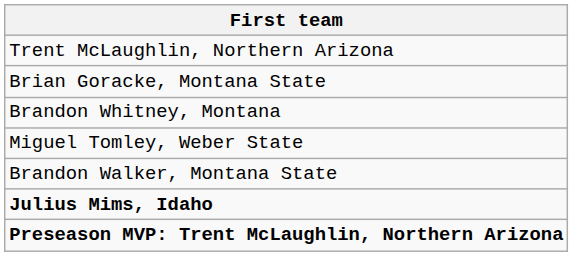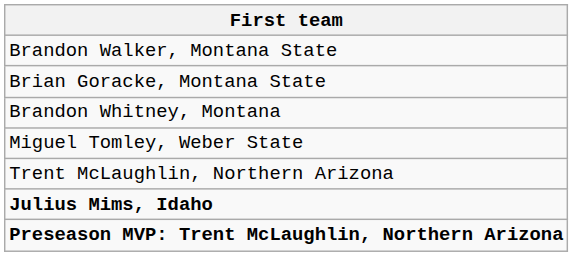(202, 51) Trent McLaughlin, Northern Arizona -> (173, 51) Brandon Walker, Montana State
(173, 174) Brandon Walker, Montana State -> (202, 174) Trent McLaughlin, Northern Arizona
